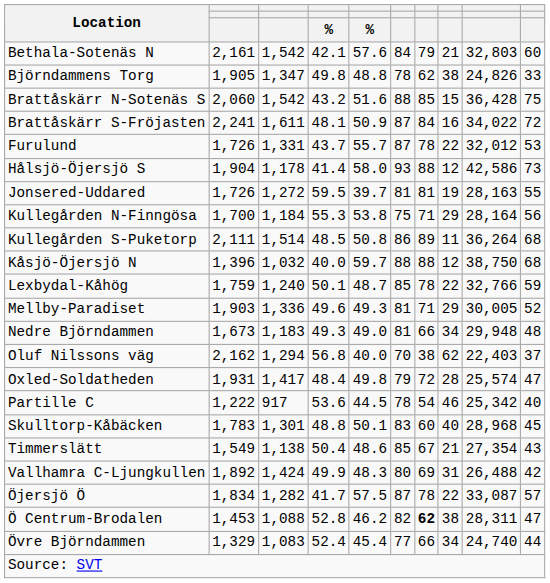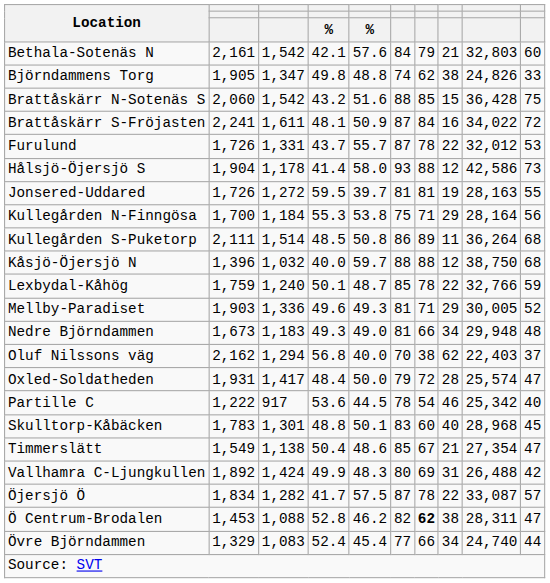(402, 76) 78 -> (402, 76) 74
(370, 379) 49.8 -> (370, 379) 50.0
(533, 449) 43 -> (533, 449) 47
